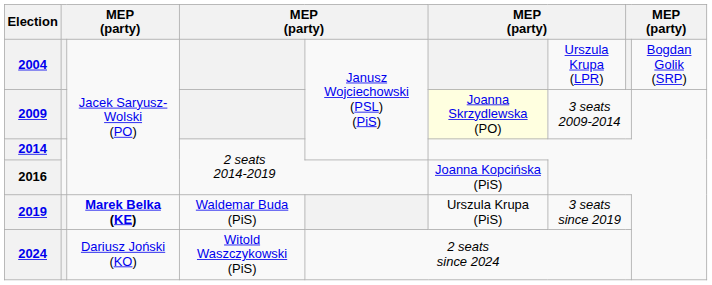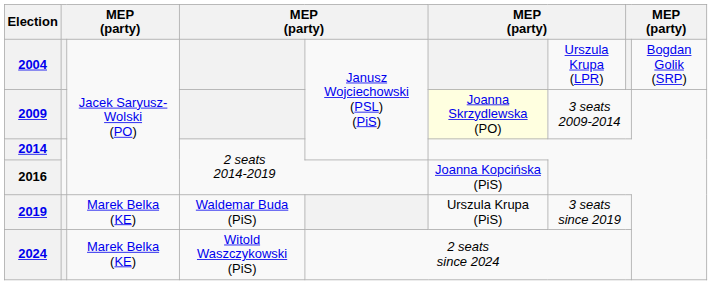(123, 212) bold -> (123, 212) normal
(123, 254) Dariusz Joński (KO) -> (123, 254) Marek Belka (KE)
